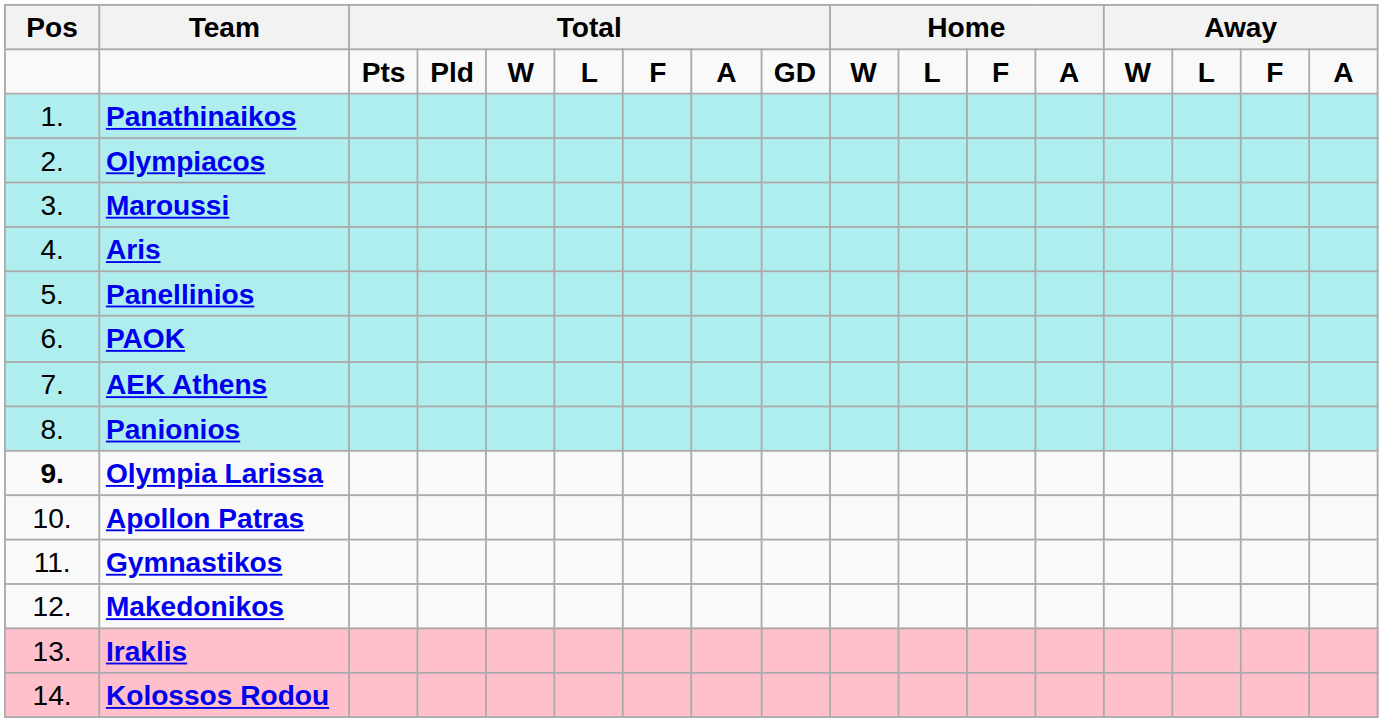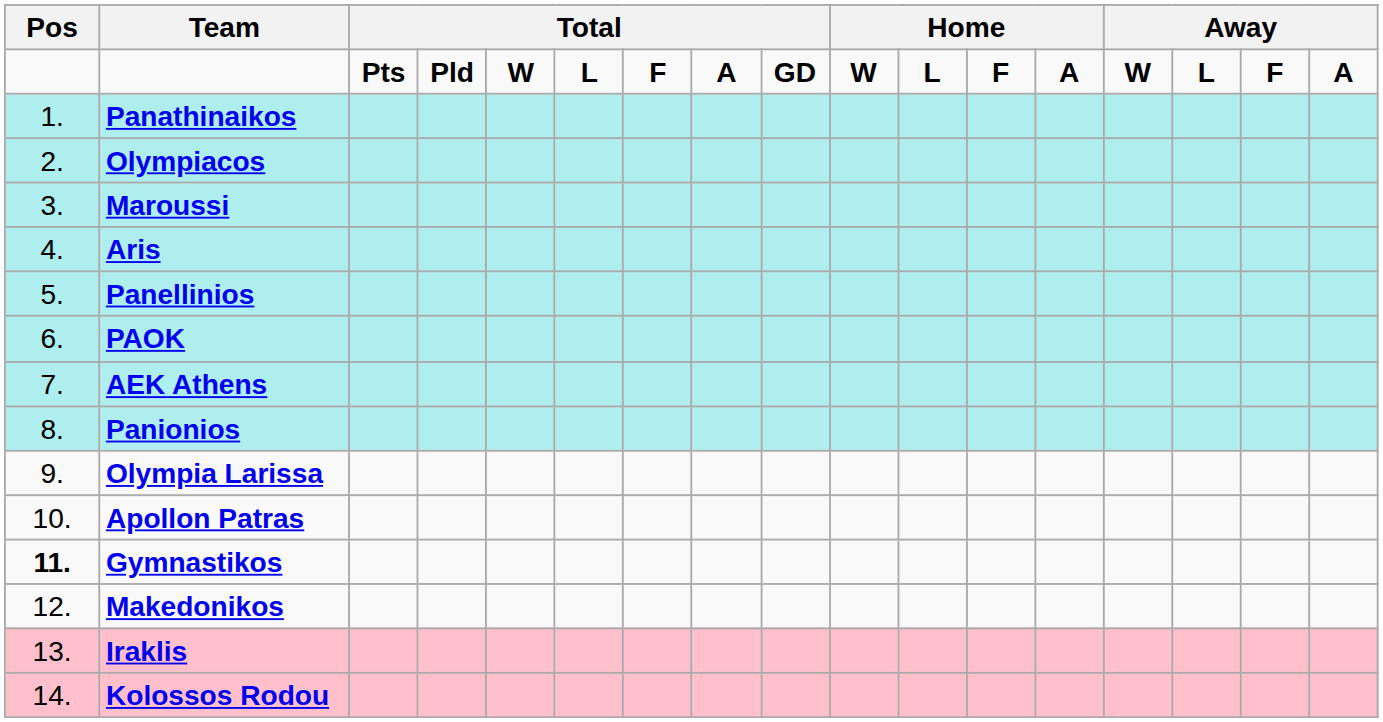(52, 473) bold -> (52, 473) normal
(52, 562) normal -> (52, 562) bold
